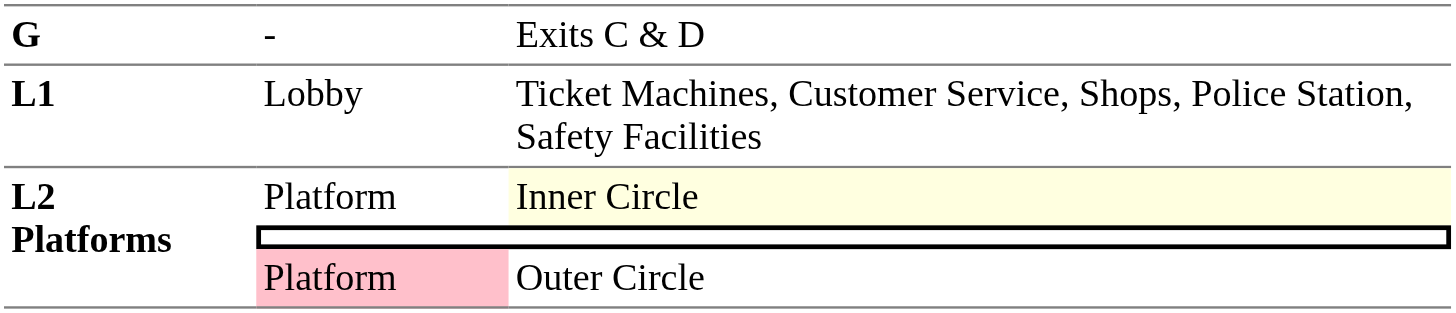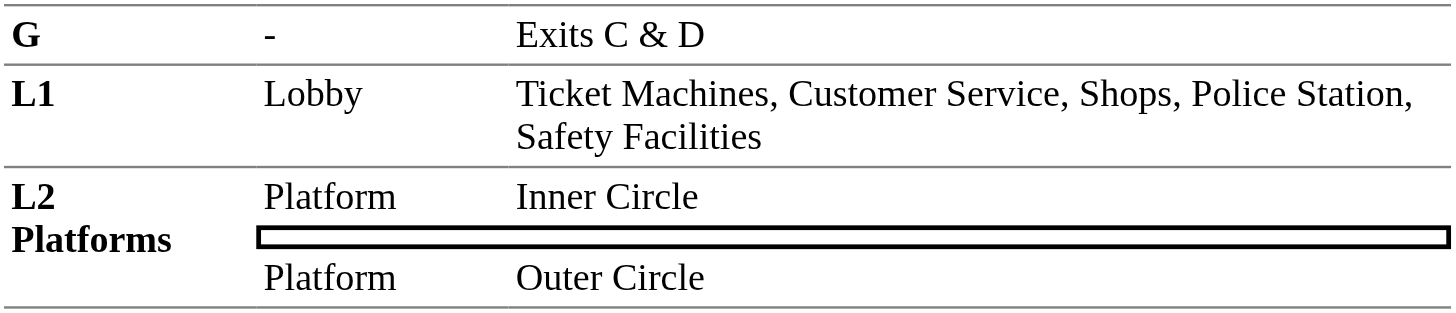(607, 196) lightyellow background -> (607, 196) no background
(330, 277) pink background -> (330, 277) no background
